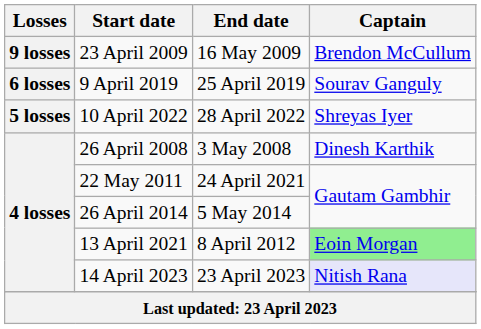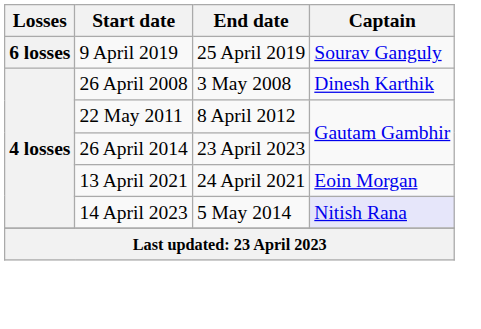- row: (134, 52)
- row: (134, 116)
(251, 180) 24 April 2021 -> (246, 116) 8 April 2012
(244, 212) 5 May 2014 -> (251, 148) 23 April 2023
(246, 244) 8 April 2012 -> (251, 180) 24 April 2021
(366, 244) lightgreen background -> (366, 180) no background
(251, 276) 23 April 2023 -> (244, 212) 5 May 2014
